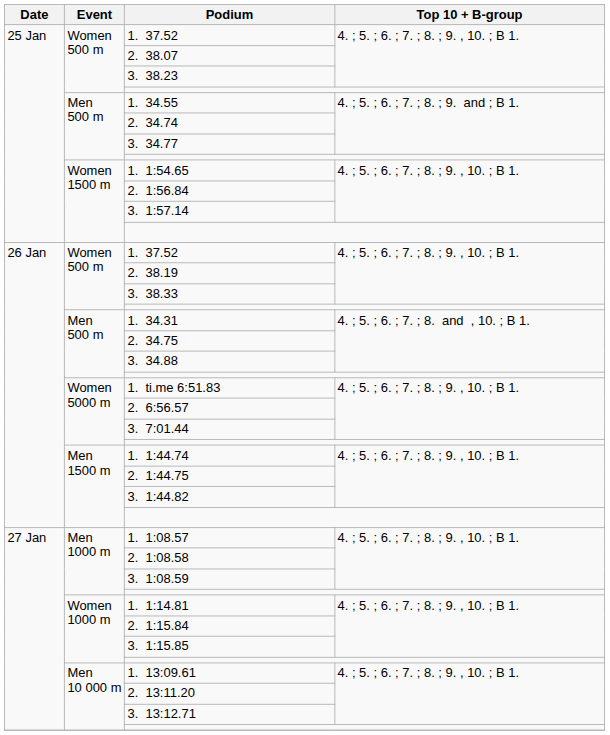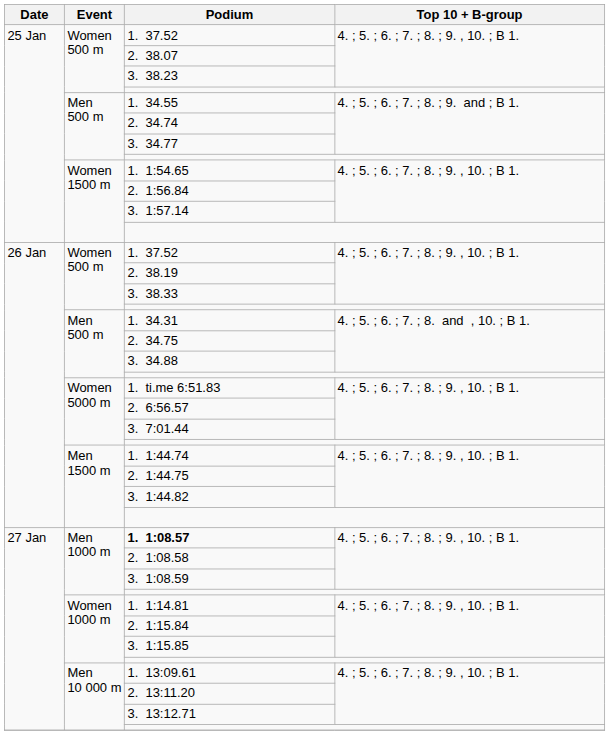(158, 537) normal -> (158, 537) bold
